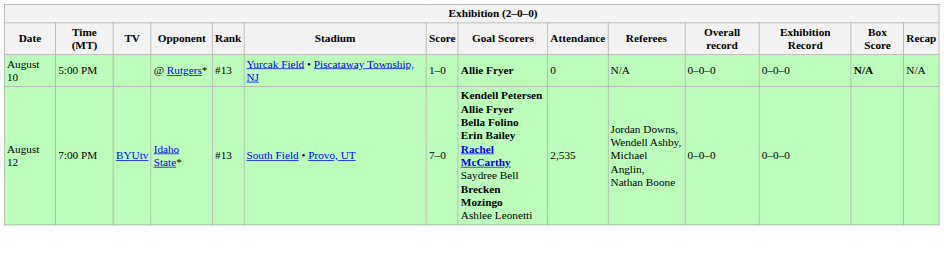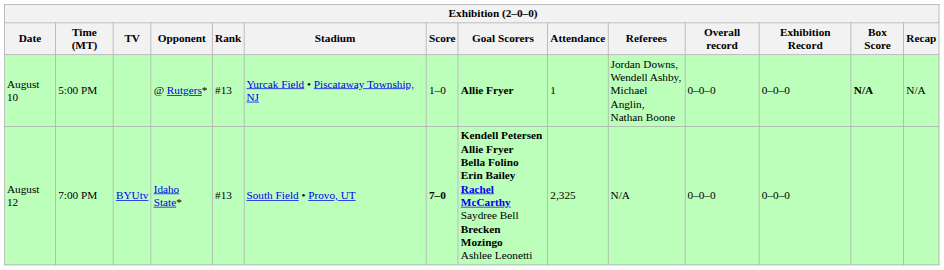(553, 70) 0 -> (553, 90) 1
(620, 70) N/A -> (646, 90) Jordan Downs, Wendell Ashby, Michael Anglin, Nathan Boone
(437, 155) normal -> (437, 195) bold
(563, 155) 2,535 -> (563, 195) 2,325
(646, 155) Jordan Downs, Wendell Ashby, Michael Anglin, Nathan Boone -> (620, 195) N/A
